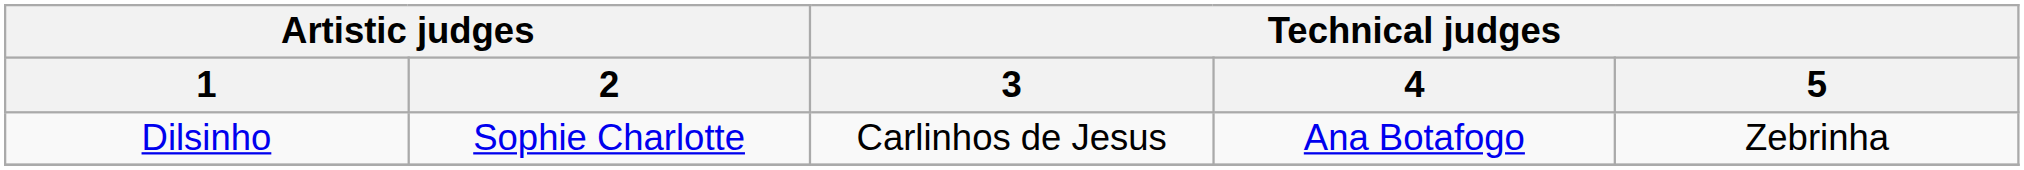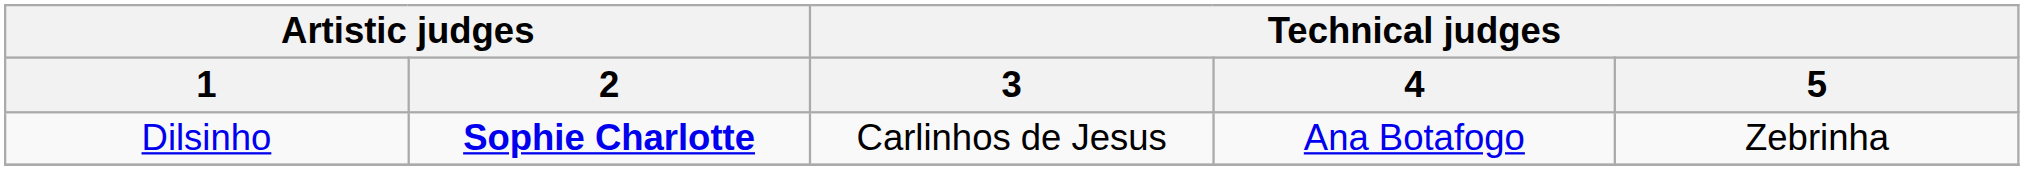(609, 137) normal -> (609, 137) bold
